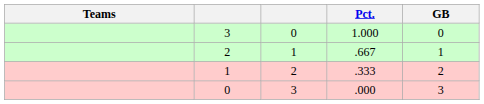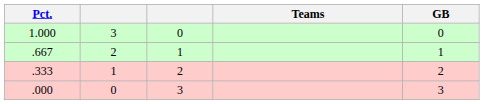columns swapped: (99, 14) <-> (365, 14)
